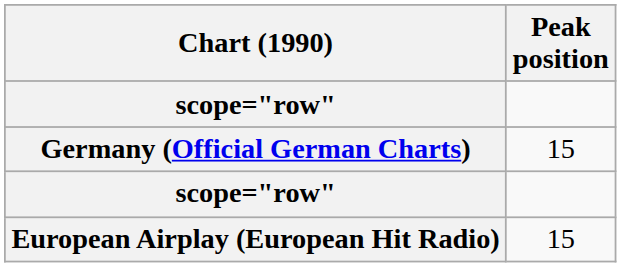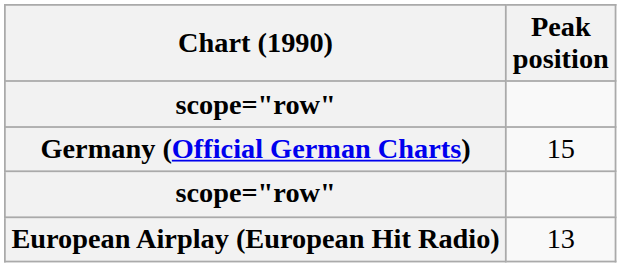(561, 238) 15 -> (561, 238) 13
